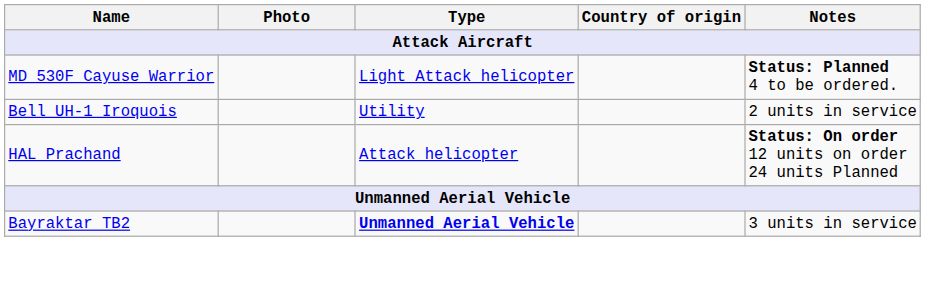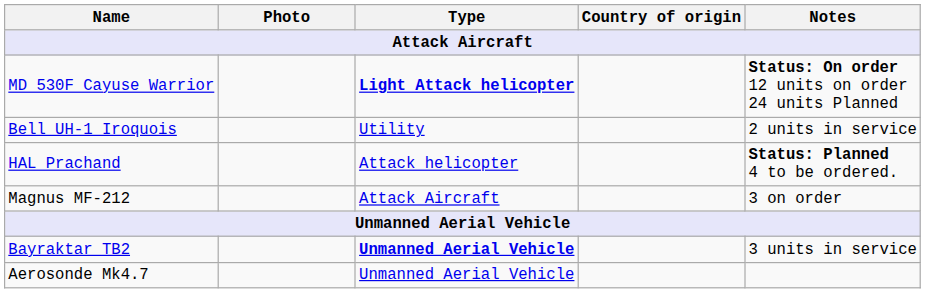(467, 77) normal -> (467, 86) bold
(823, 77) Status: Planned 4 to be ordered. -> (828, 86) Status: On order 12 units on order 24 units Planned
(828, 155) Status: On order 12 units on order 24 units Planned -> (823, 164) Status: Planned 4 to be ordered.
+ row: (69, 198)
+ row: (79, 275)
